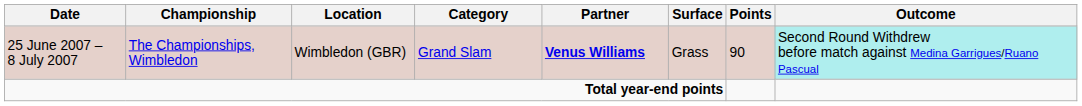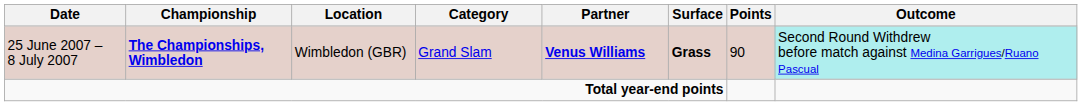(192, 52) normal -> (196, 52) bold
(690, 52) normal -> (691, 52) bold
